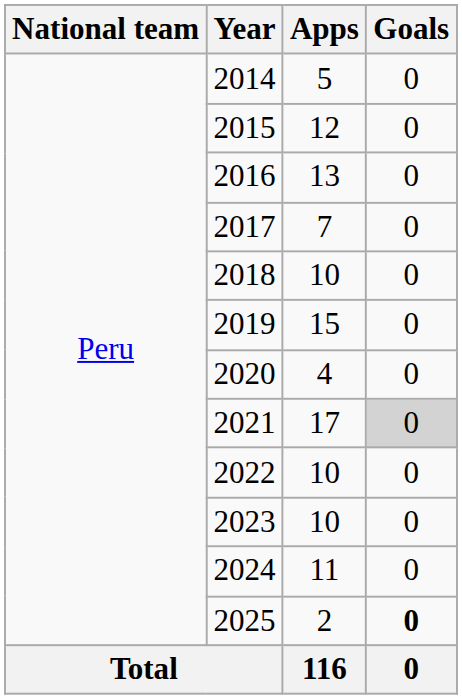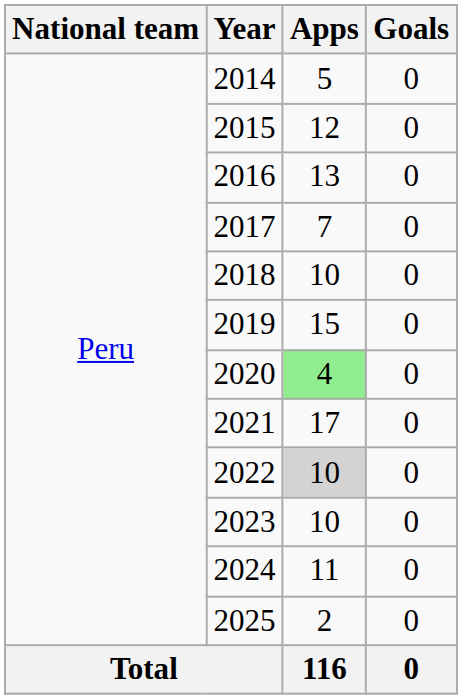(324, 373) no background -> (324, 373) lightgreen background
(411, 422) lightgrey background -> (411, 422) no background
(324, 472) no background -> (324, 472) lightgrey background
(411, 619) bold -> (411, 619) normal
